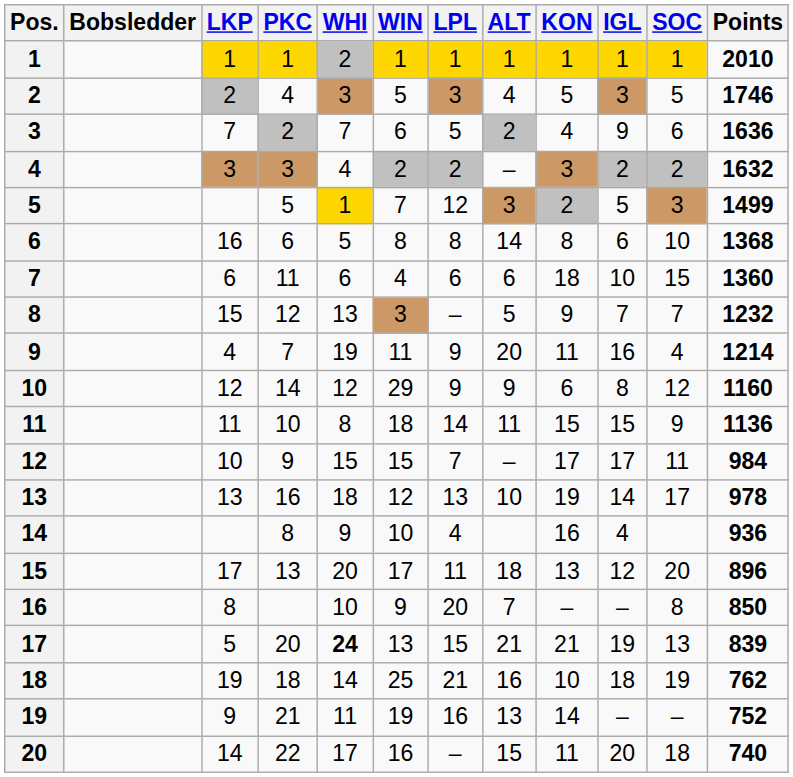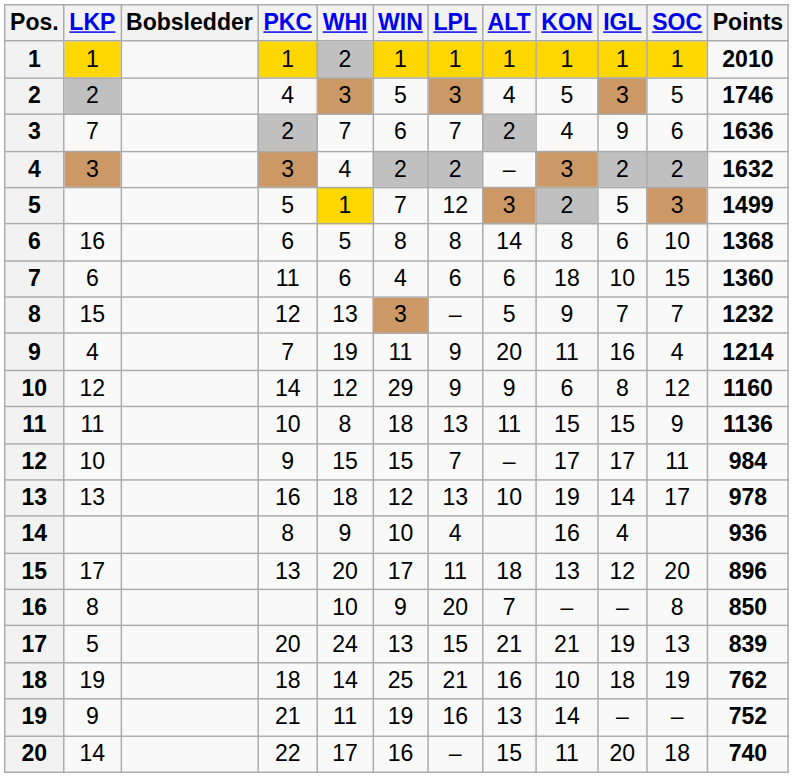columns swapped: (133, 22) <-> (230, 22)
(455, 132) 5 -> (455, 132) 7
(455, 424) 14 -> (455, 424) 13
(345, 643) bold -> (345, 643) normal
